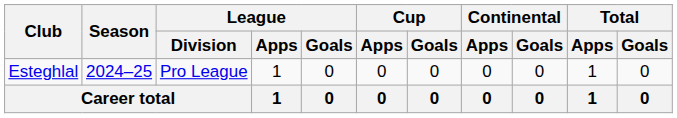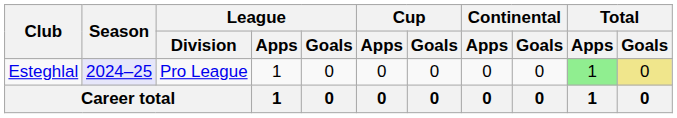(119, 71) no background -> (119, 71) lavender background
(592, 71) no background -> (592, 71) lightgreen background
(645, 71) no background -> (645, 71) khaki background
